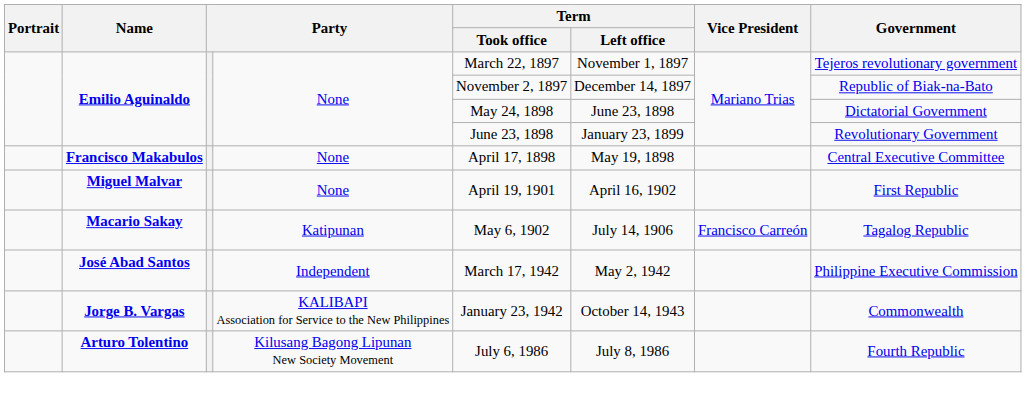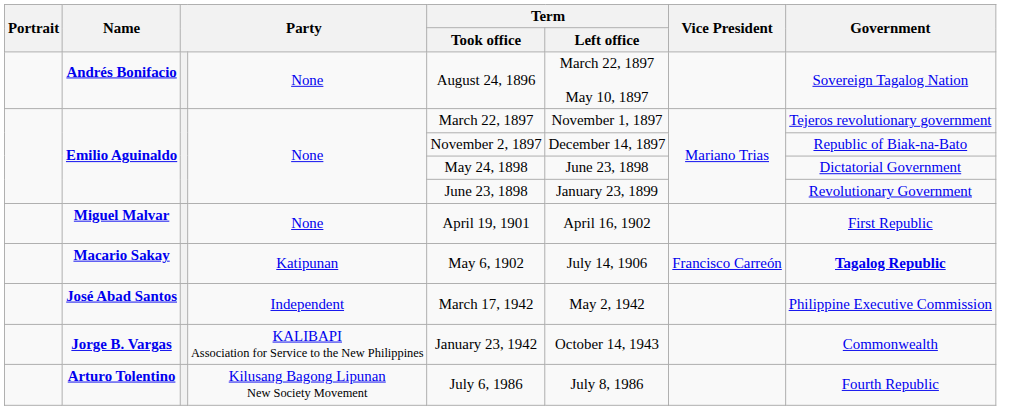+ row: (122, 71)
- row: (134, 157)
(916, 230) normal -> (890, 263) bold
